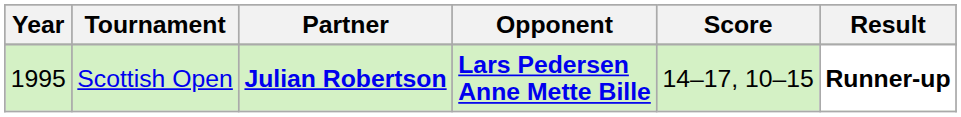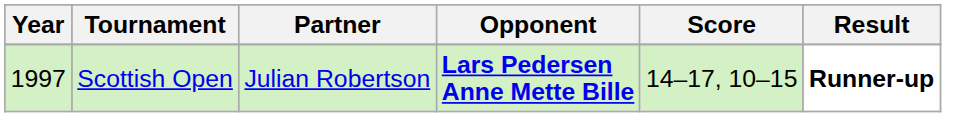(38, 78) 1995 -> (38, 78) 1997
(346, 78) bold -> (337, 78) normal
